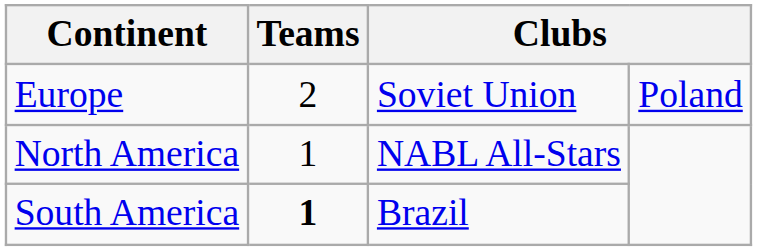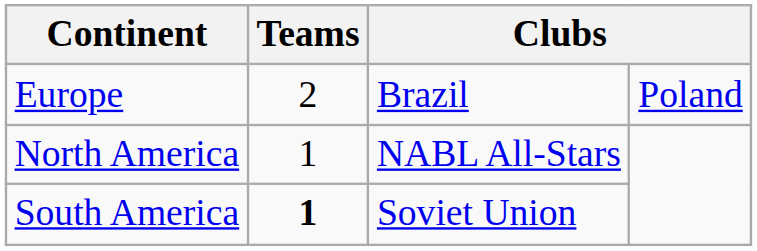(477, 93) Soviet Union -> (423, 93) Brazil
(423, 213) Brazil -> (477, 213) Soviet Union
